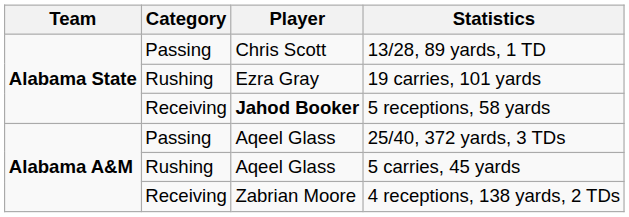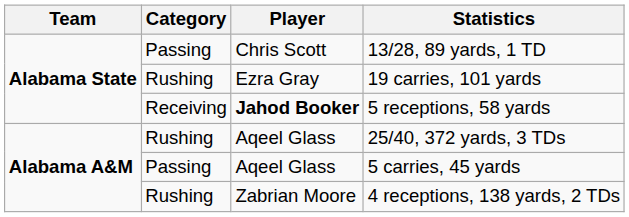(178, 137) Passing -> (179, 137) Rushing
(179, 166) Rushing -> (178, 166) Passing
(186, 196) Receiving -> (179, 196) Rushing
